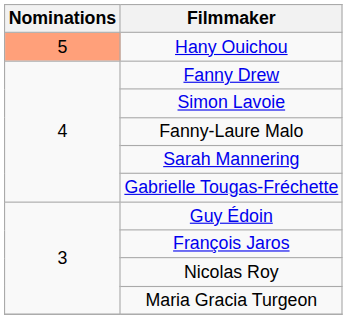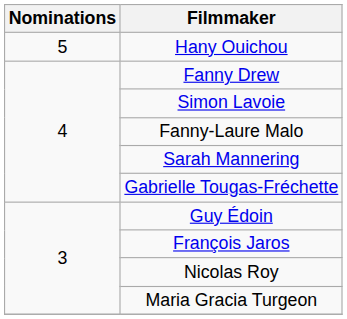(62, 46) lightsalmon background -> (62, 46) no background
